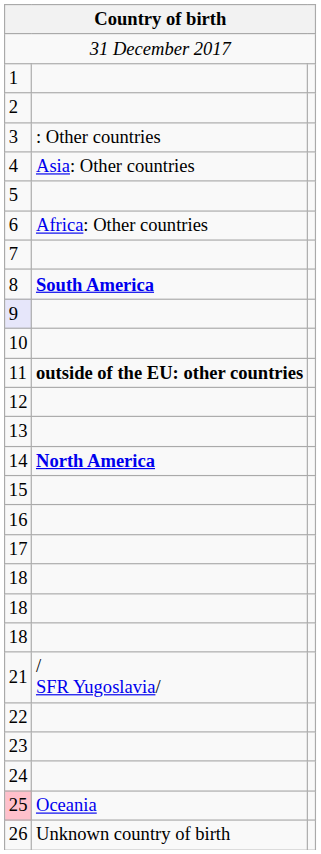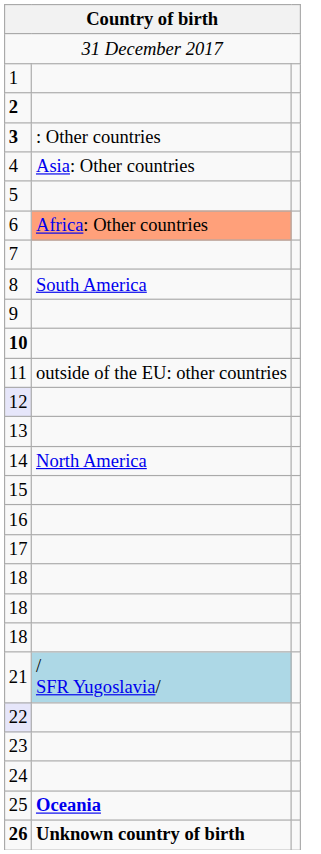(13, 107) normal -> (13, 107) bold
(13, 136) normal -> (13, 136) bold
(122, 225) no background -> (122, 225) lightsalmon background
(95, 284) bold -> (91, 284) normal
(13, 313) lavender background -> (13, 313) no background
(18, 343) normal -> (18, 343) bold
(170, 372) bold -> (161, 372) normal
(18, 401) no background -> (18, 401) lavender background
(96, 460) bold -> (91, 460) normal
(98, 677) no background -> (98, 677) lightblue background
(18, 717) no background -> (18, 717) lavender background
(18, 805) pink background -> (18, 805) no background
(66, 805) normal -> (68, 805) bold
(18, 834) normal -> (18, 834) bold
(133, 834) normal -> (140, 834) bold
